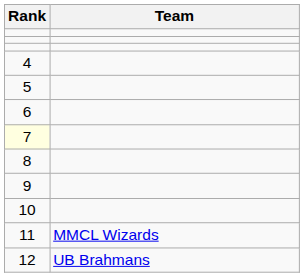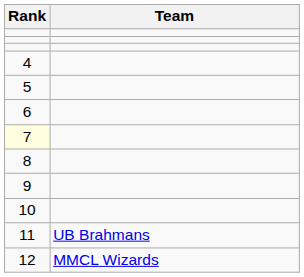(106, 235) MMCL Wizards -> (101, 235) UB Brahmans
(101, 259) UB Brahmans -> (106, 259) MMCL Wizards
